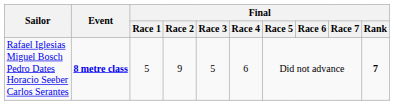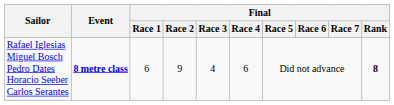(147, 69) 5 -> (147, 69) 6
(213, 69) 5 -> (213, 69) 4
(375, 69) 7 -> (375, 69) 8
